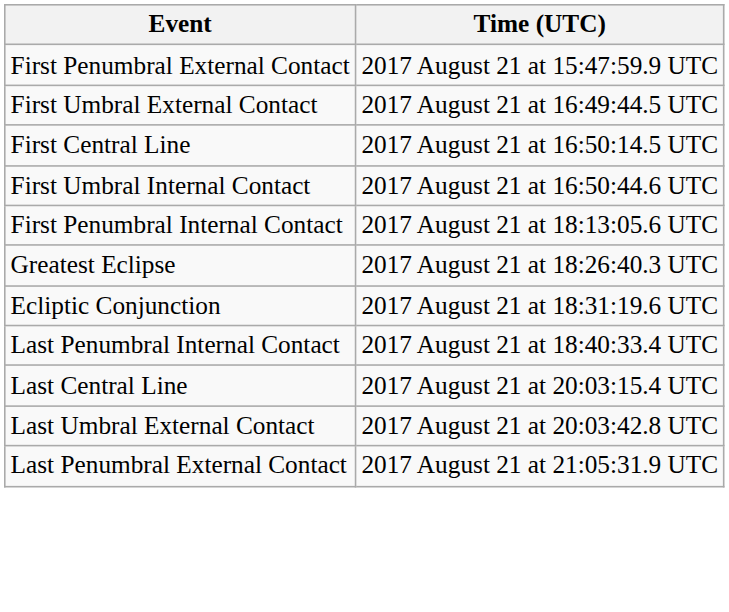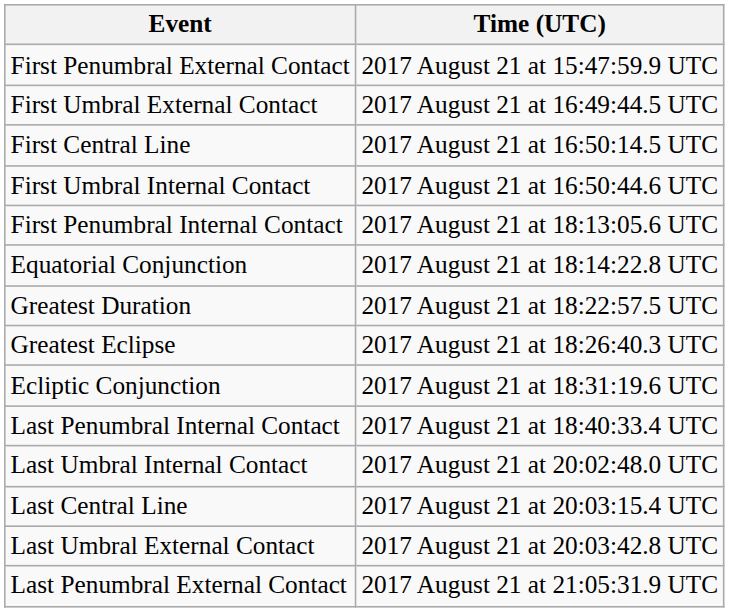+ row: (129, 265)
+ row: (101, 305)
+ row: (159, 465)
